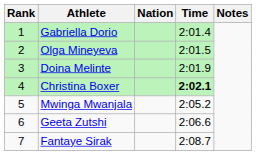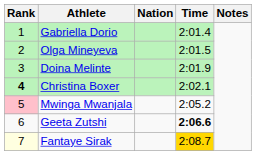(21, 86) normal -> (21, 86) bold
(195, 86) bold -> (195, 86) normal
(21, 104) no background -> (21, 104) pink background
(195, 123) normal -> (195, 123) bold
(21, 141) no background -> (21, 141) lightyellow background
(195, 141) no background -> (195, 141) gold background
